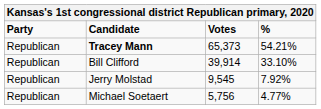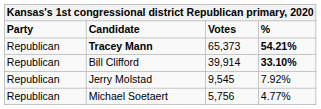(279, 46) normal -> (279, 46) bold
(279, 63) normal -> (279, 63) bold
